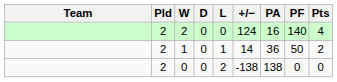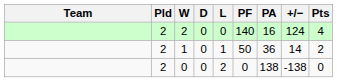columns swapped: (297, 13) <-> (247, 13)
